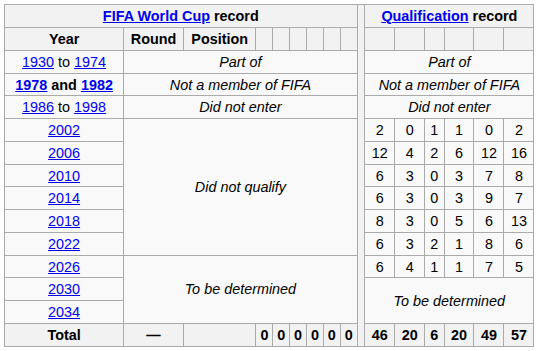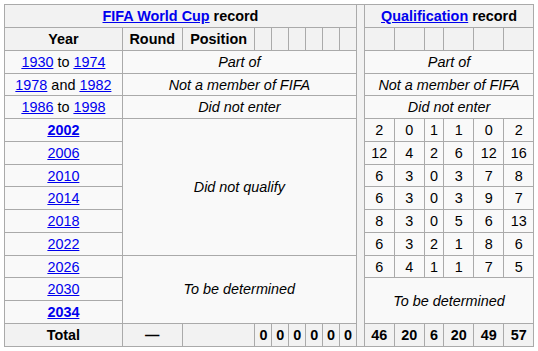(64, 85) bold -> (63, 85) normal
(64, 130) normal -> (63, 130) bold
(64, 312) normal -> (63, 312) bold
